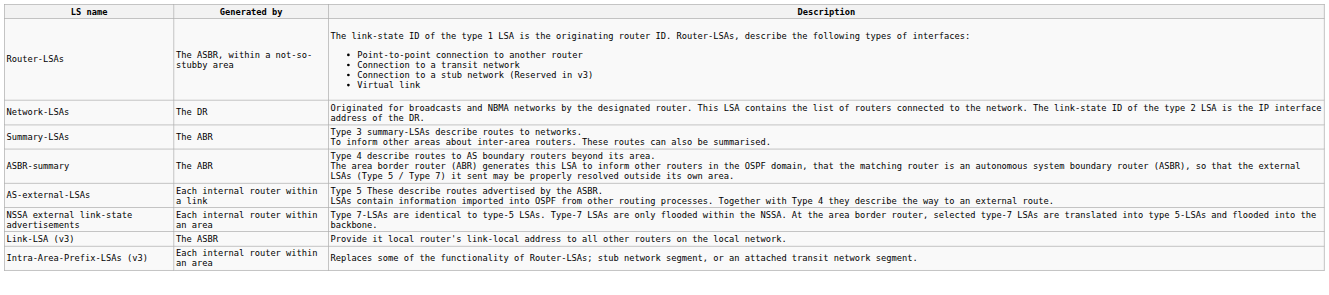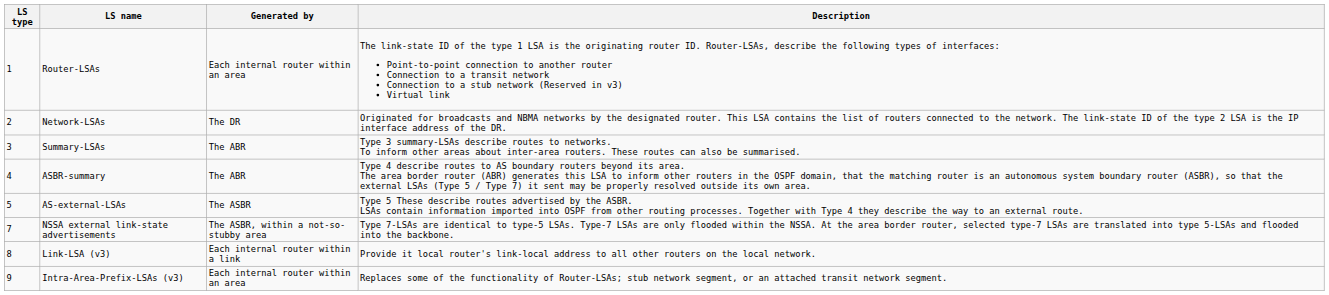+ column: (22, 16)
(244, 59) The ASBR, within a not-so-stubby area -> (280, 70) Each internal router within an area
(247, 195) Each internal router within a link -> (230, 205) The ASBR
(247, 220) Each internal router within an area -> (277, 230) The ASBR, within a not-so-stubby area
(197, 239) The ASBR -> (280, 254) Each internal router within a link
